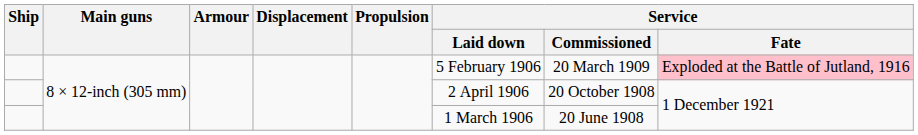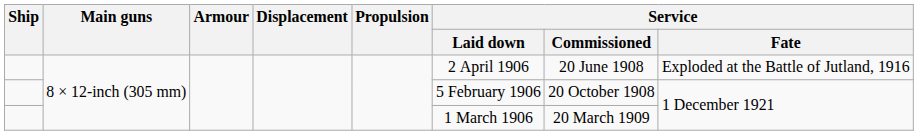(488, 67) 5 February 1906 -> (488, 67) 2 April 1906
(601, 67) 20 March 1909 -> (601, 67) 20 June 1908
(786, 67) pink background -> (786, 67) no background
(488, 92) 2 April 1906 -> (488, 92) 5 February 1906
(601, 117) 20 June 1908 -> (601, 117) 20 March 1909
